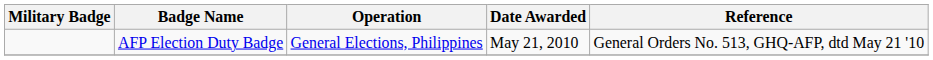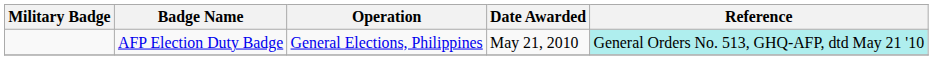(759, 42) no background -> (759, 42) paleturquoise background
